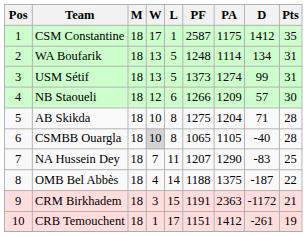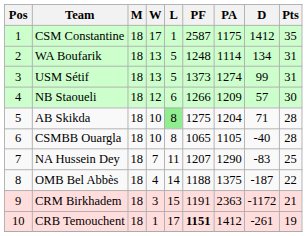(174, 118) no background -> (174, 118) lightgreen background
(155, 139) lightgrey background -> (155, 139) no background
(198, 221) normal -> (198, 221) bold
